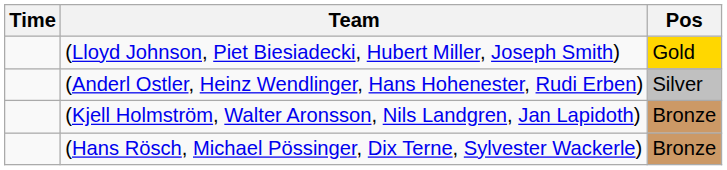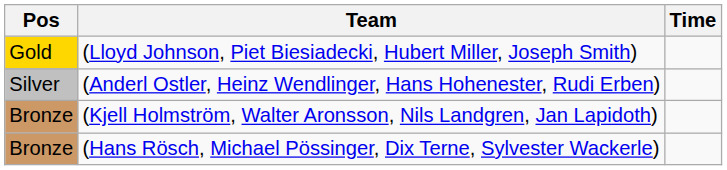columns swapped: (684, 20) <-> (33, 20)
